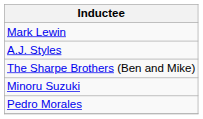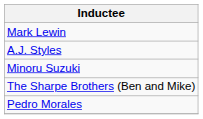(101, 68) The Sharpe Brothers (Ben and Mike) -> (44, 68) Minoru Suzuki
(44, 86) Minoru Suzuki -> (101, 86) The Sharpe Brothers (Ben and Mike)
